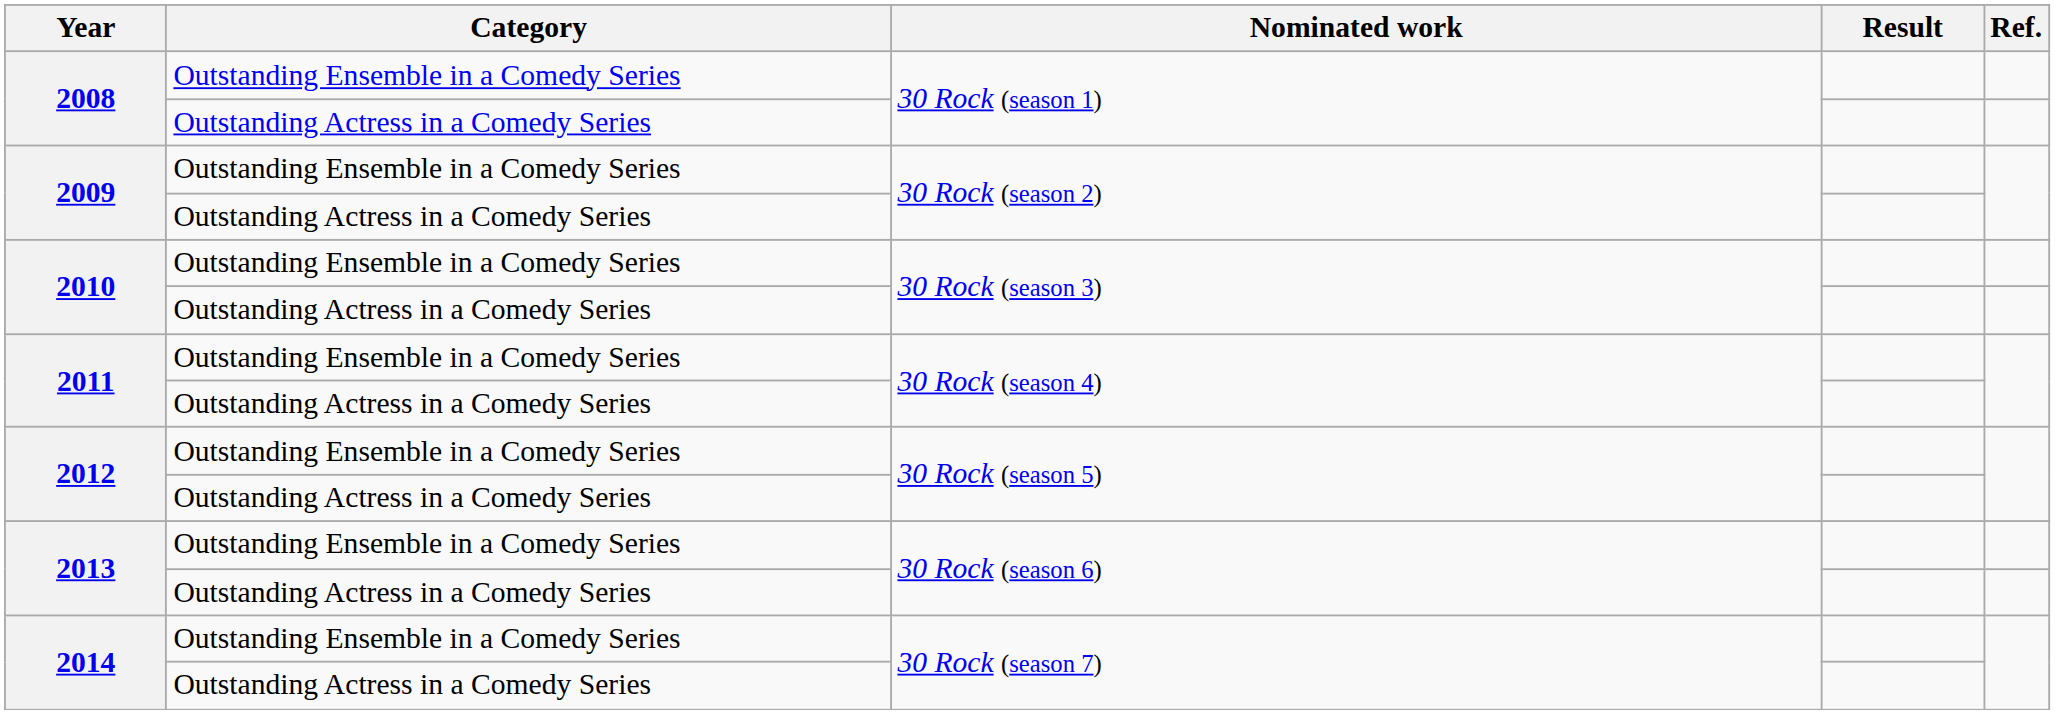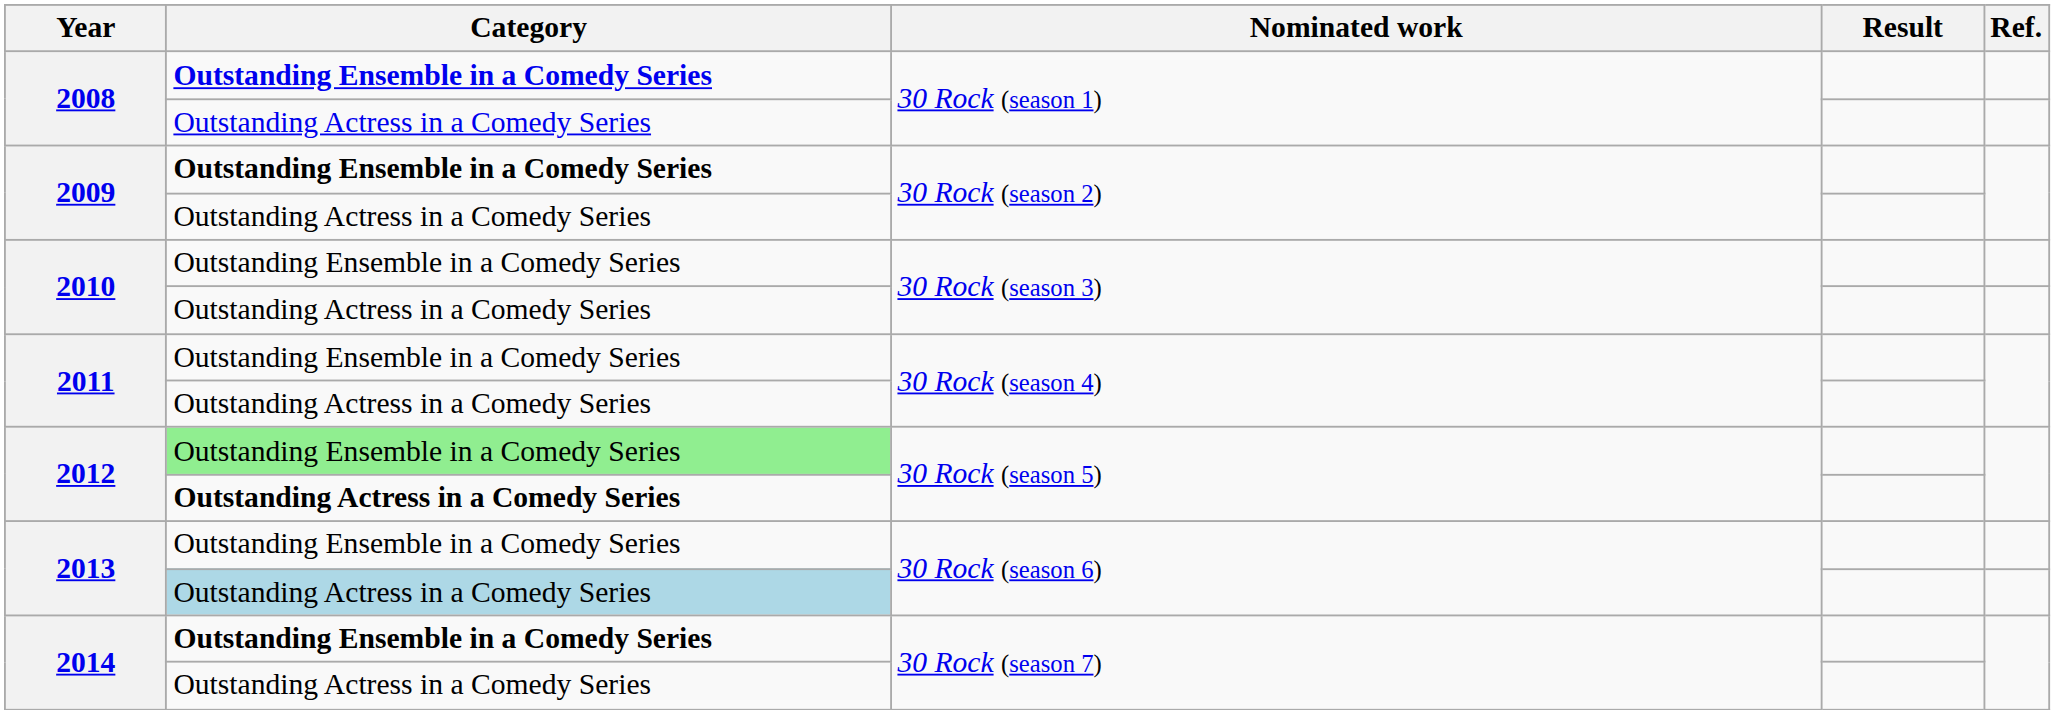(427, 74) normal -> (443, 74) bold
(427, 168) normal -> (443, 168) bold
(427, 450) no background -> (427, 450) lightgreen background
(412, 497) normal -> (427, 497) bold
(412, 591) no background -> (412, 591) lightblue background
(427, 638) normal -> (443, 638) bold
